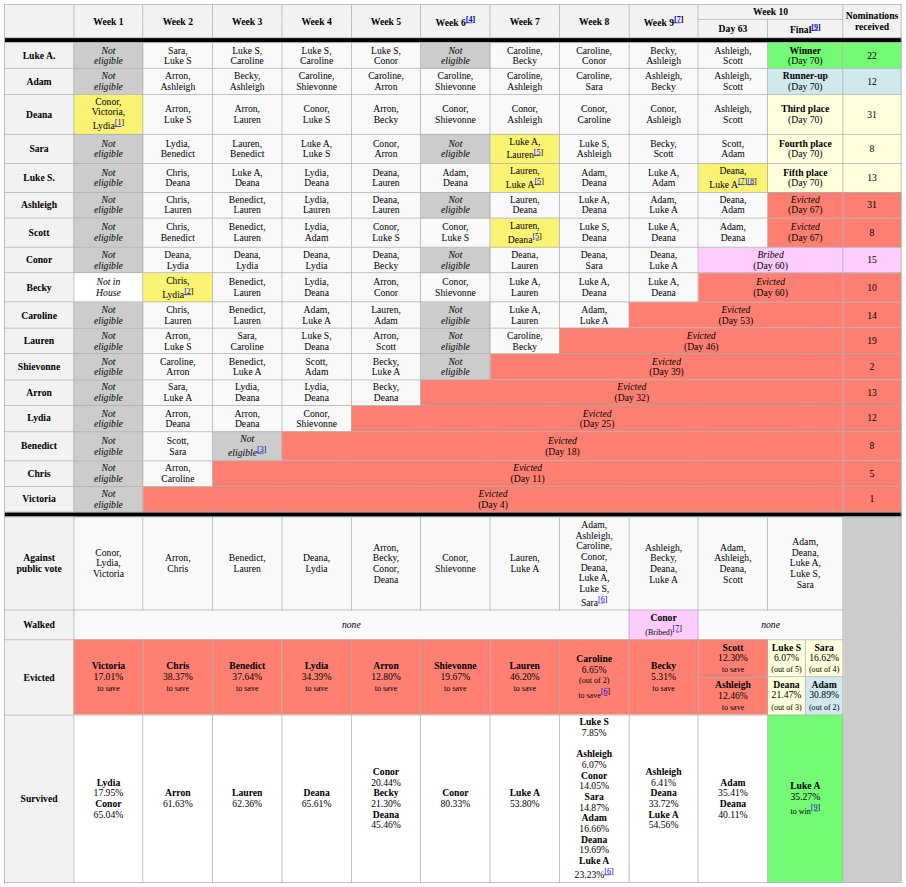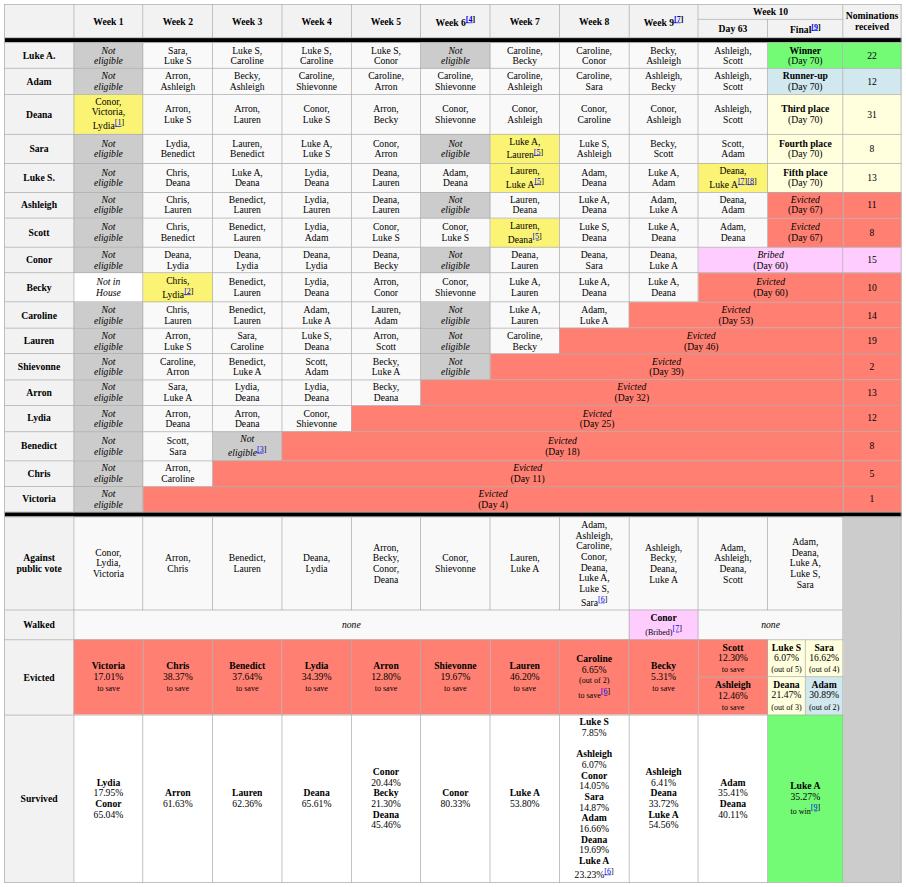(872, 205) 31 -> (872, 205) 11
